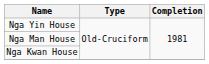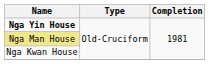(42, 25) normal -> (42, 25) bold
(42, 39) no background -> (42, 39) khaki background
